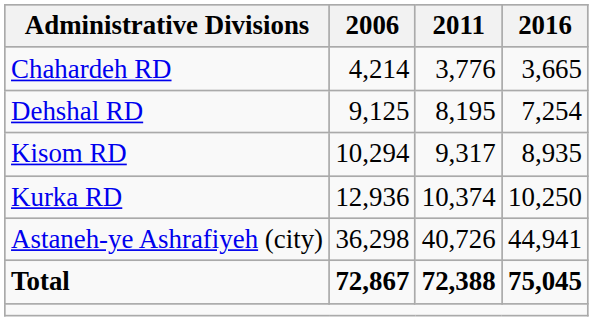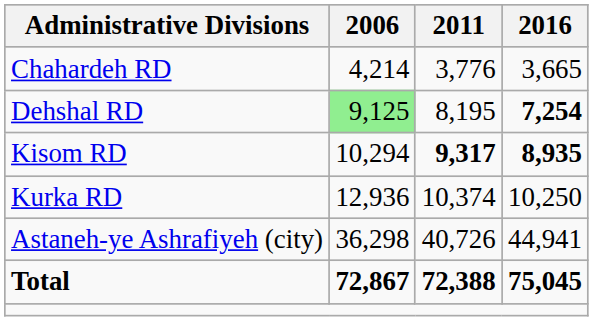(379, 111) no background -> (379, 111) lightgreen background
(552, 111) normal -> (552, 111) bold
(465, 153) normal -> (465, 153) bold
(552, 153) normal -> (552, 153) bold
